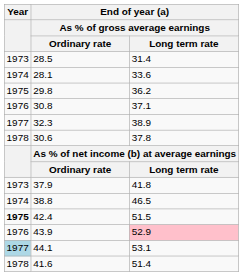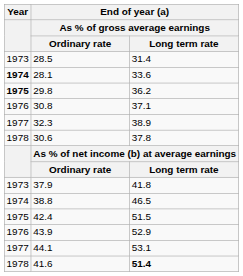(18, 75) normal -> (18, 75) bold
(18, 91) normal -> (18, 91) bold
(18, 216) bold -> (18, 216) normal
(141, 232) pink background -> (141, 232) no background
(18, 248) lightblue background -> (18, 248) no background
(141, 264) normal -> (141, 264) bold
